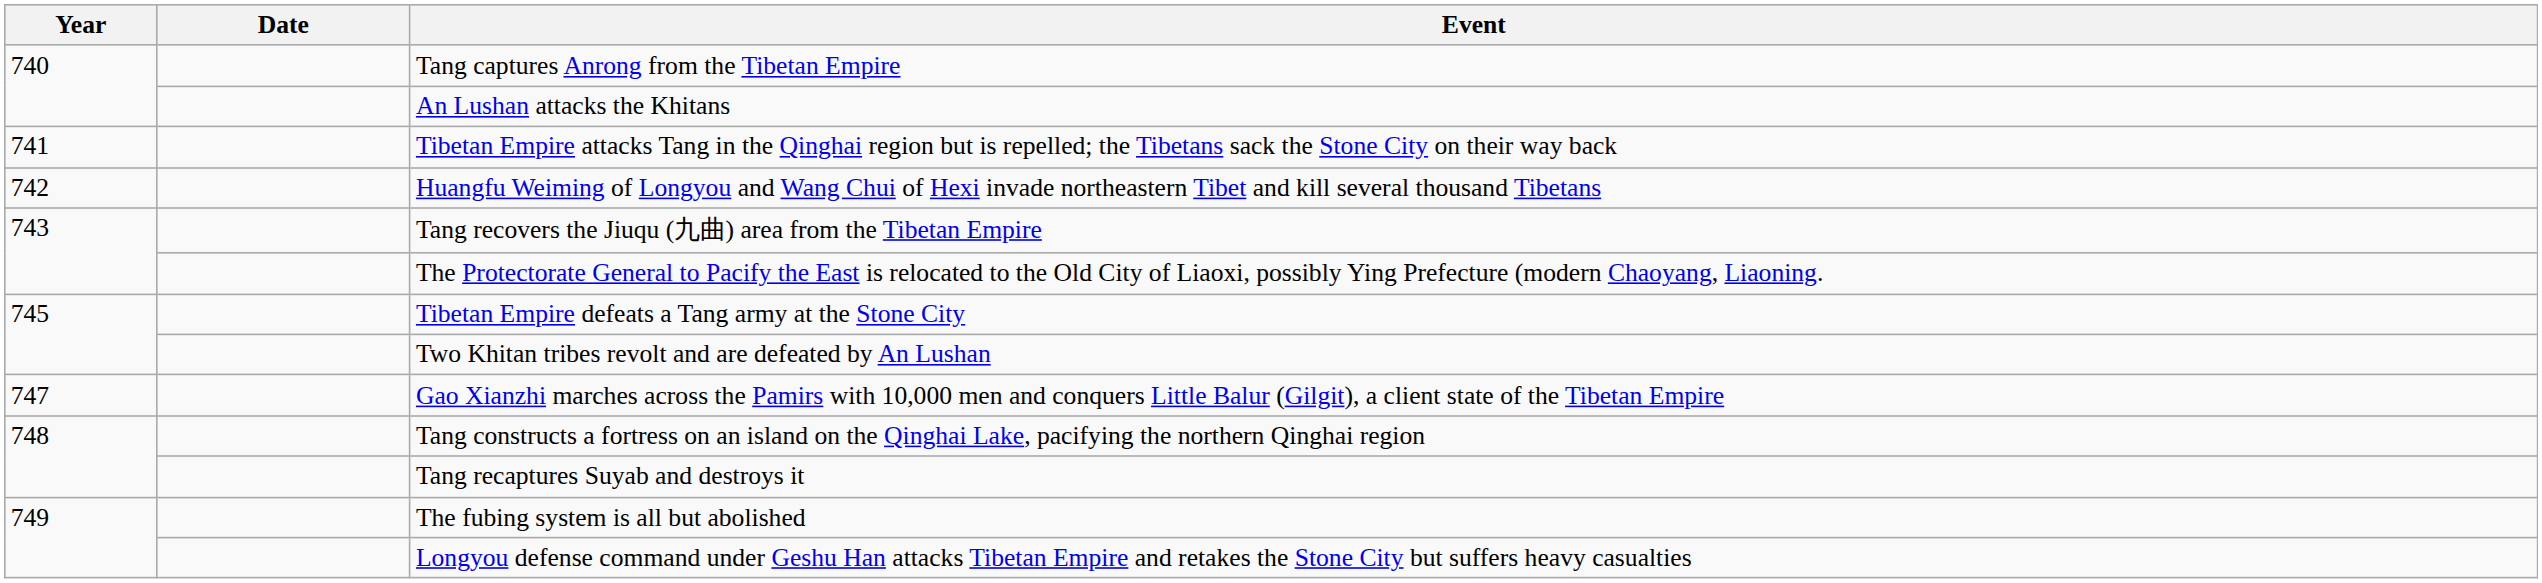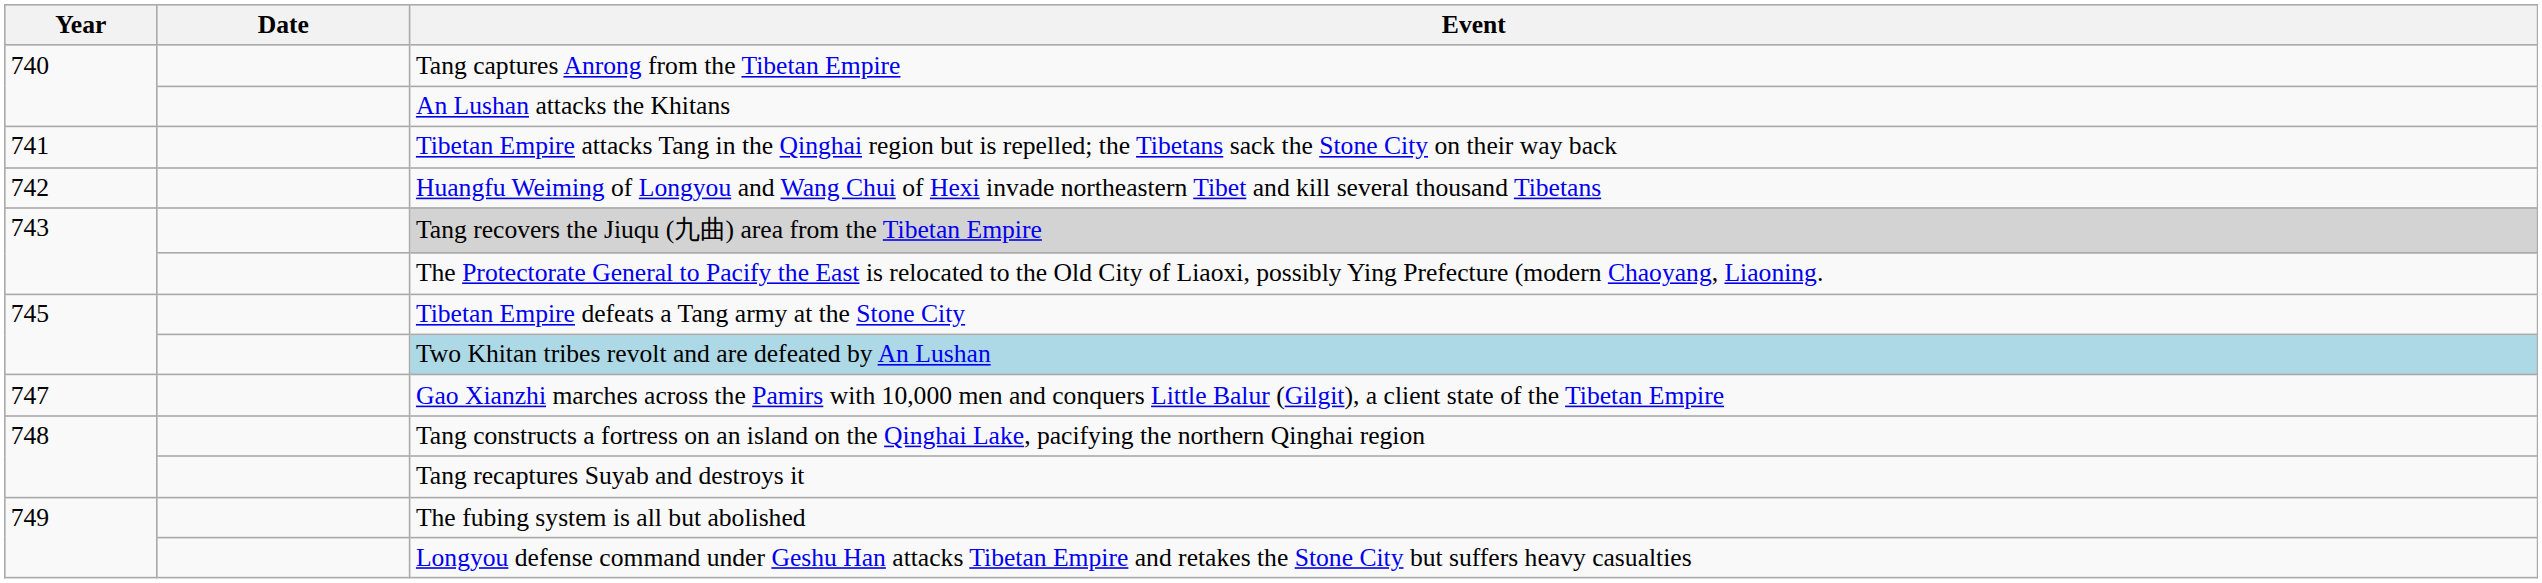(729, 229) no background -> (729, 229) lightgrey background
(703, 354) no background -> (703, 354) lightblue background
